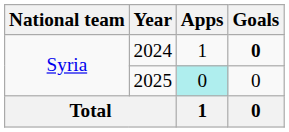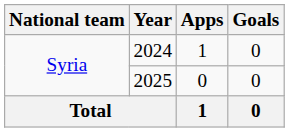(256, 50) bold -> (256, 50) normal
(202, 80) paleturquoise background -> (202, 80) no background
